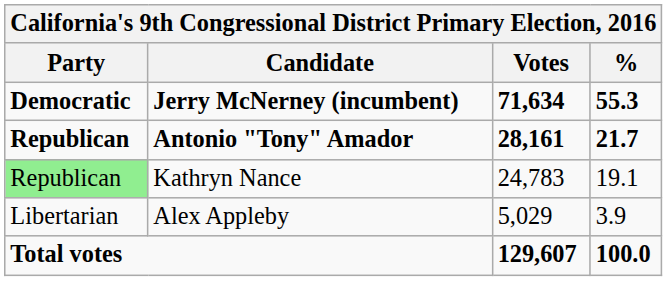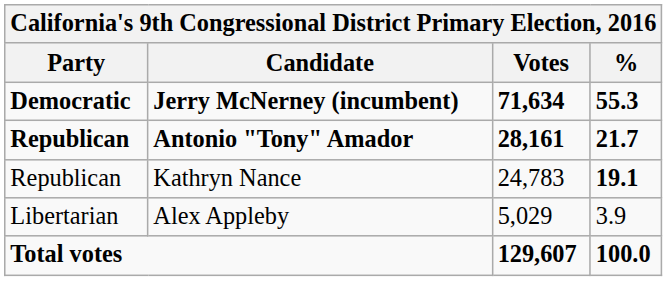(66, 178) lightgreen background -> (66, 178) no background
(617, 178) normal -> (617, 178) bold
